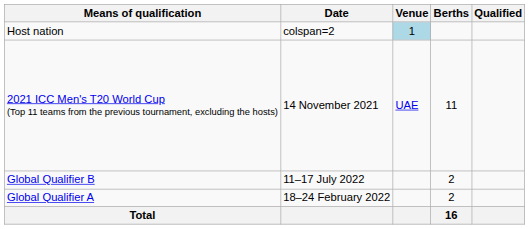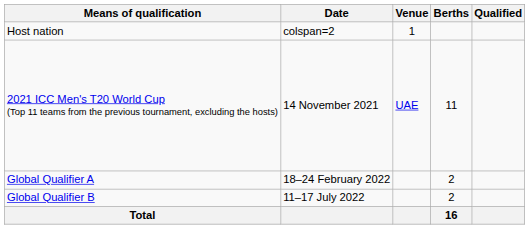(412, 31) lightblue background -> (412, 31) no background
rows swapped: (51, 197) <-> (51, 180)
